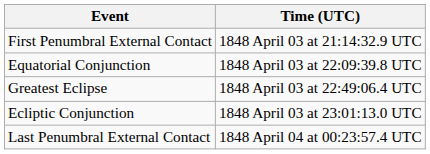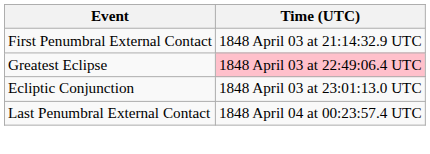- row: (79, 64)
(320, 88) no background -> (320, 64) pink background
